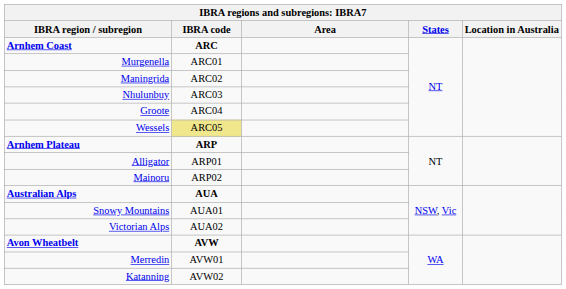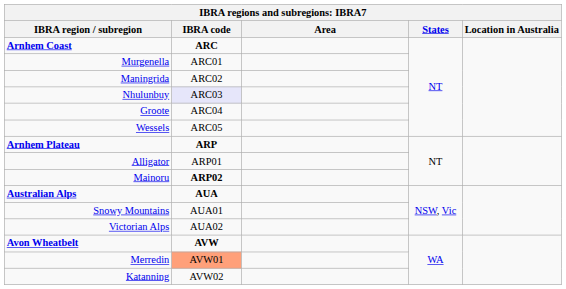(207, 95) no background -> (207, 95) lavender background
(207, 128) khaki background -> (207, 128) no background
(207, 177) normal -> (207, 177) bold
(207, 260) no background -> (207, 260) lightsalmon background
